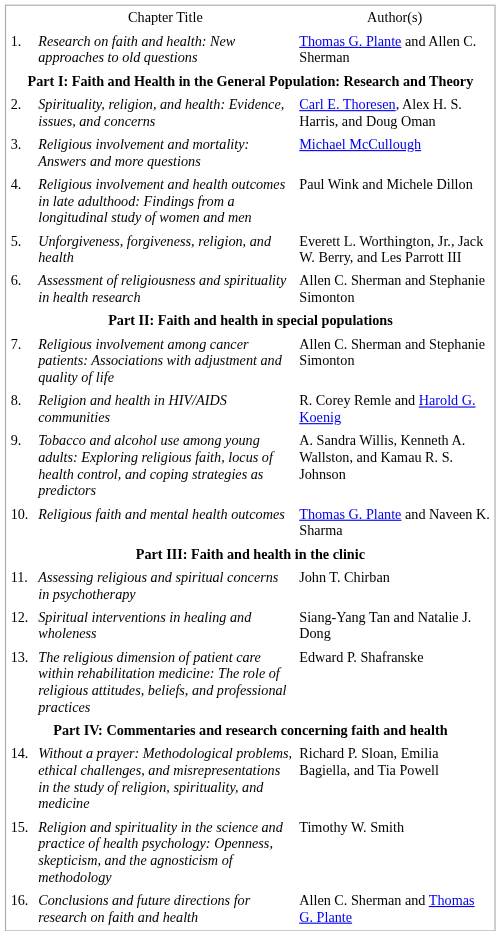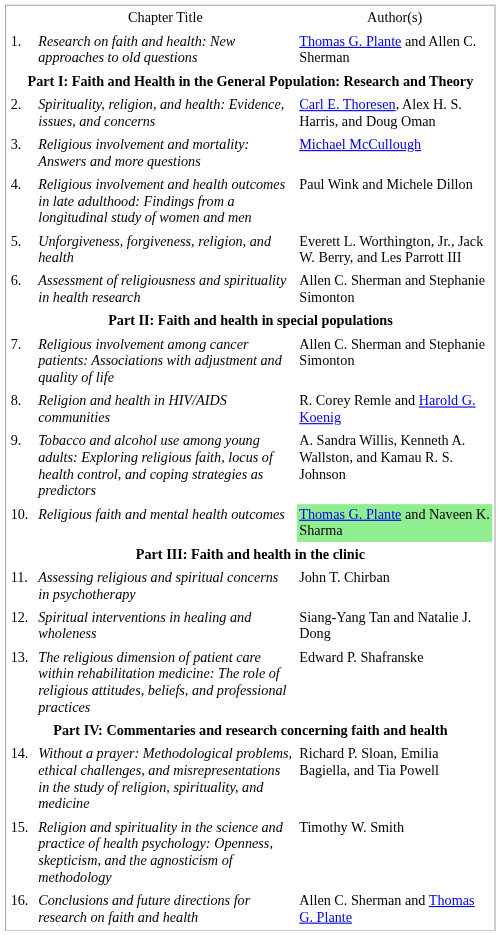(395, 522) no background -> (395, 522) lightgreen background
